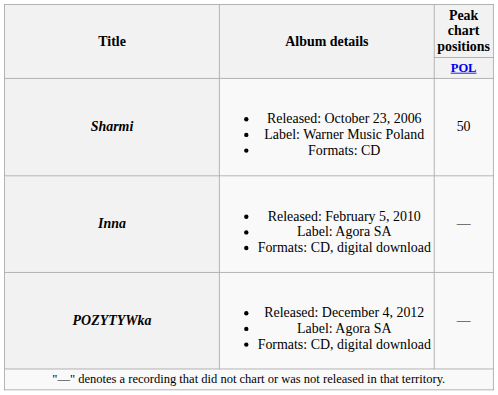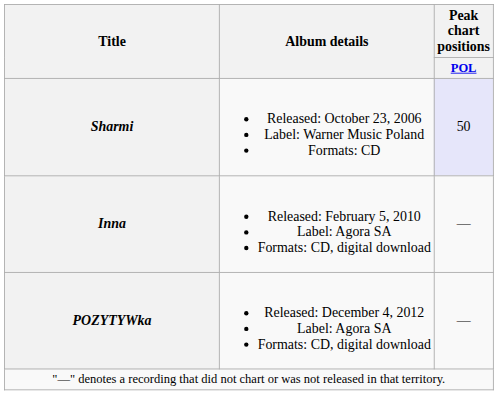(464, 127) no background -> (464, 127) lavender background
